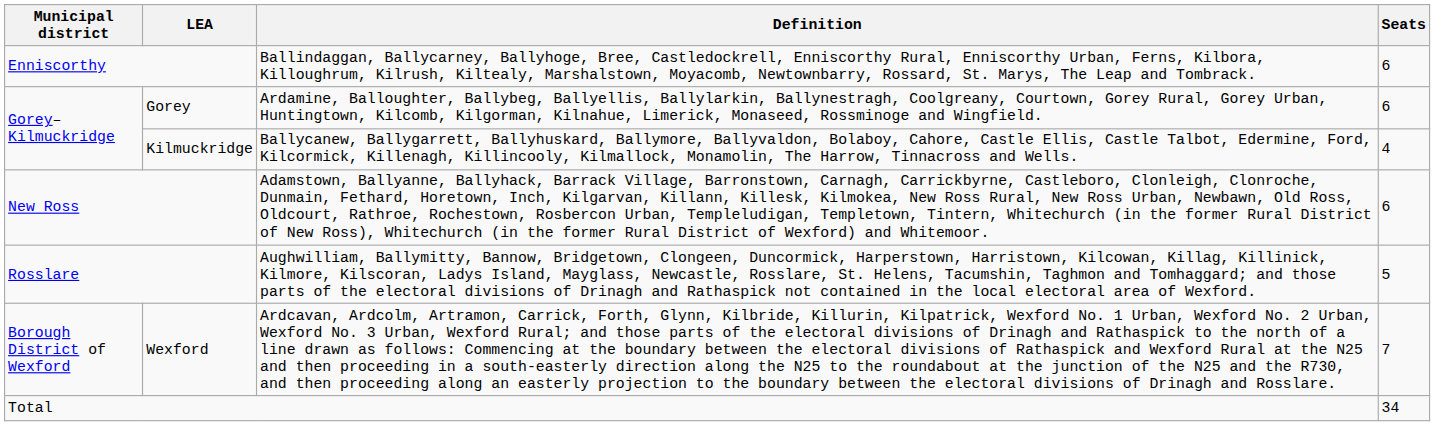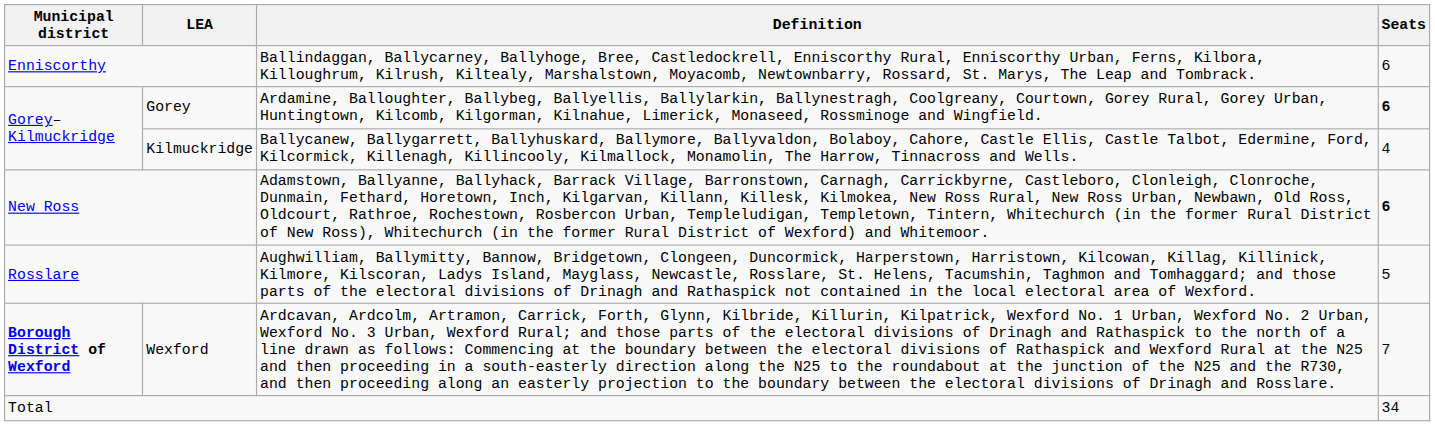(1386, 108) normal -> (1386, 108) bold
(1386, 207) normal -> (1386, 207) bold
(57, 350) normal -> (57, 350) bold
